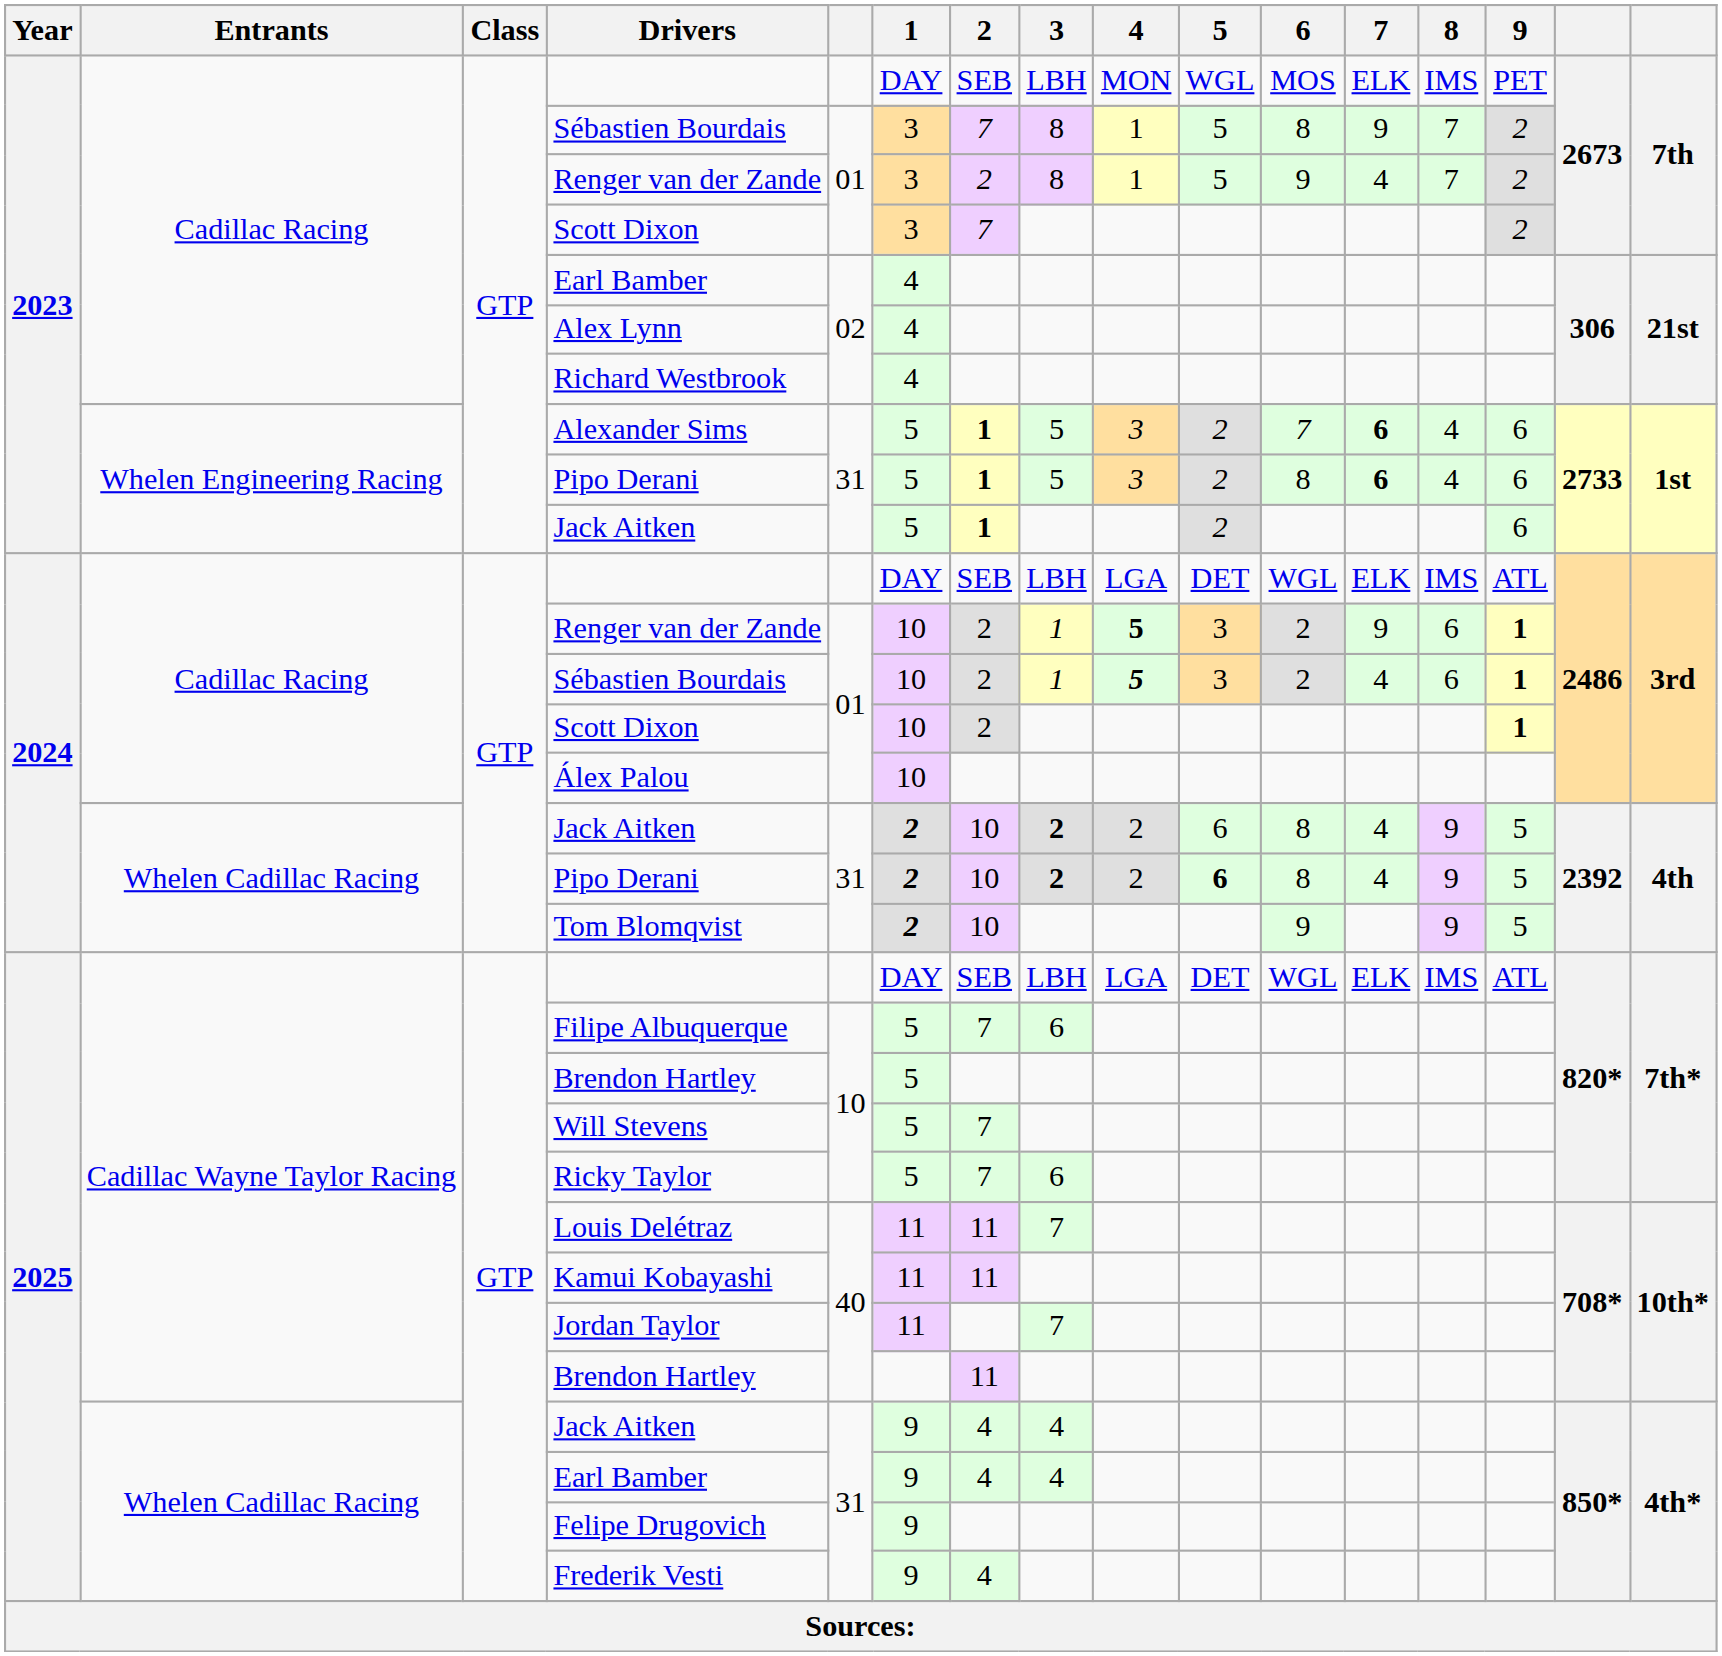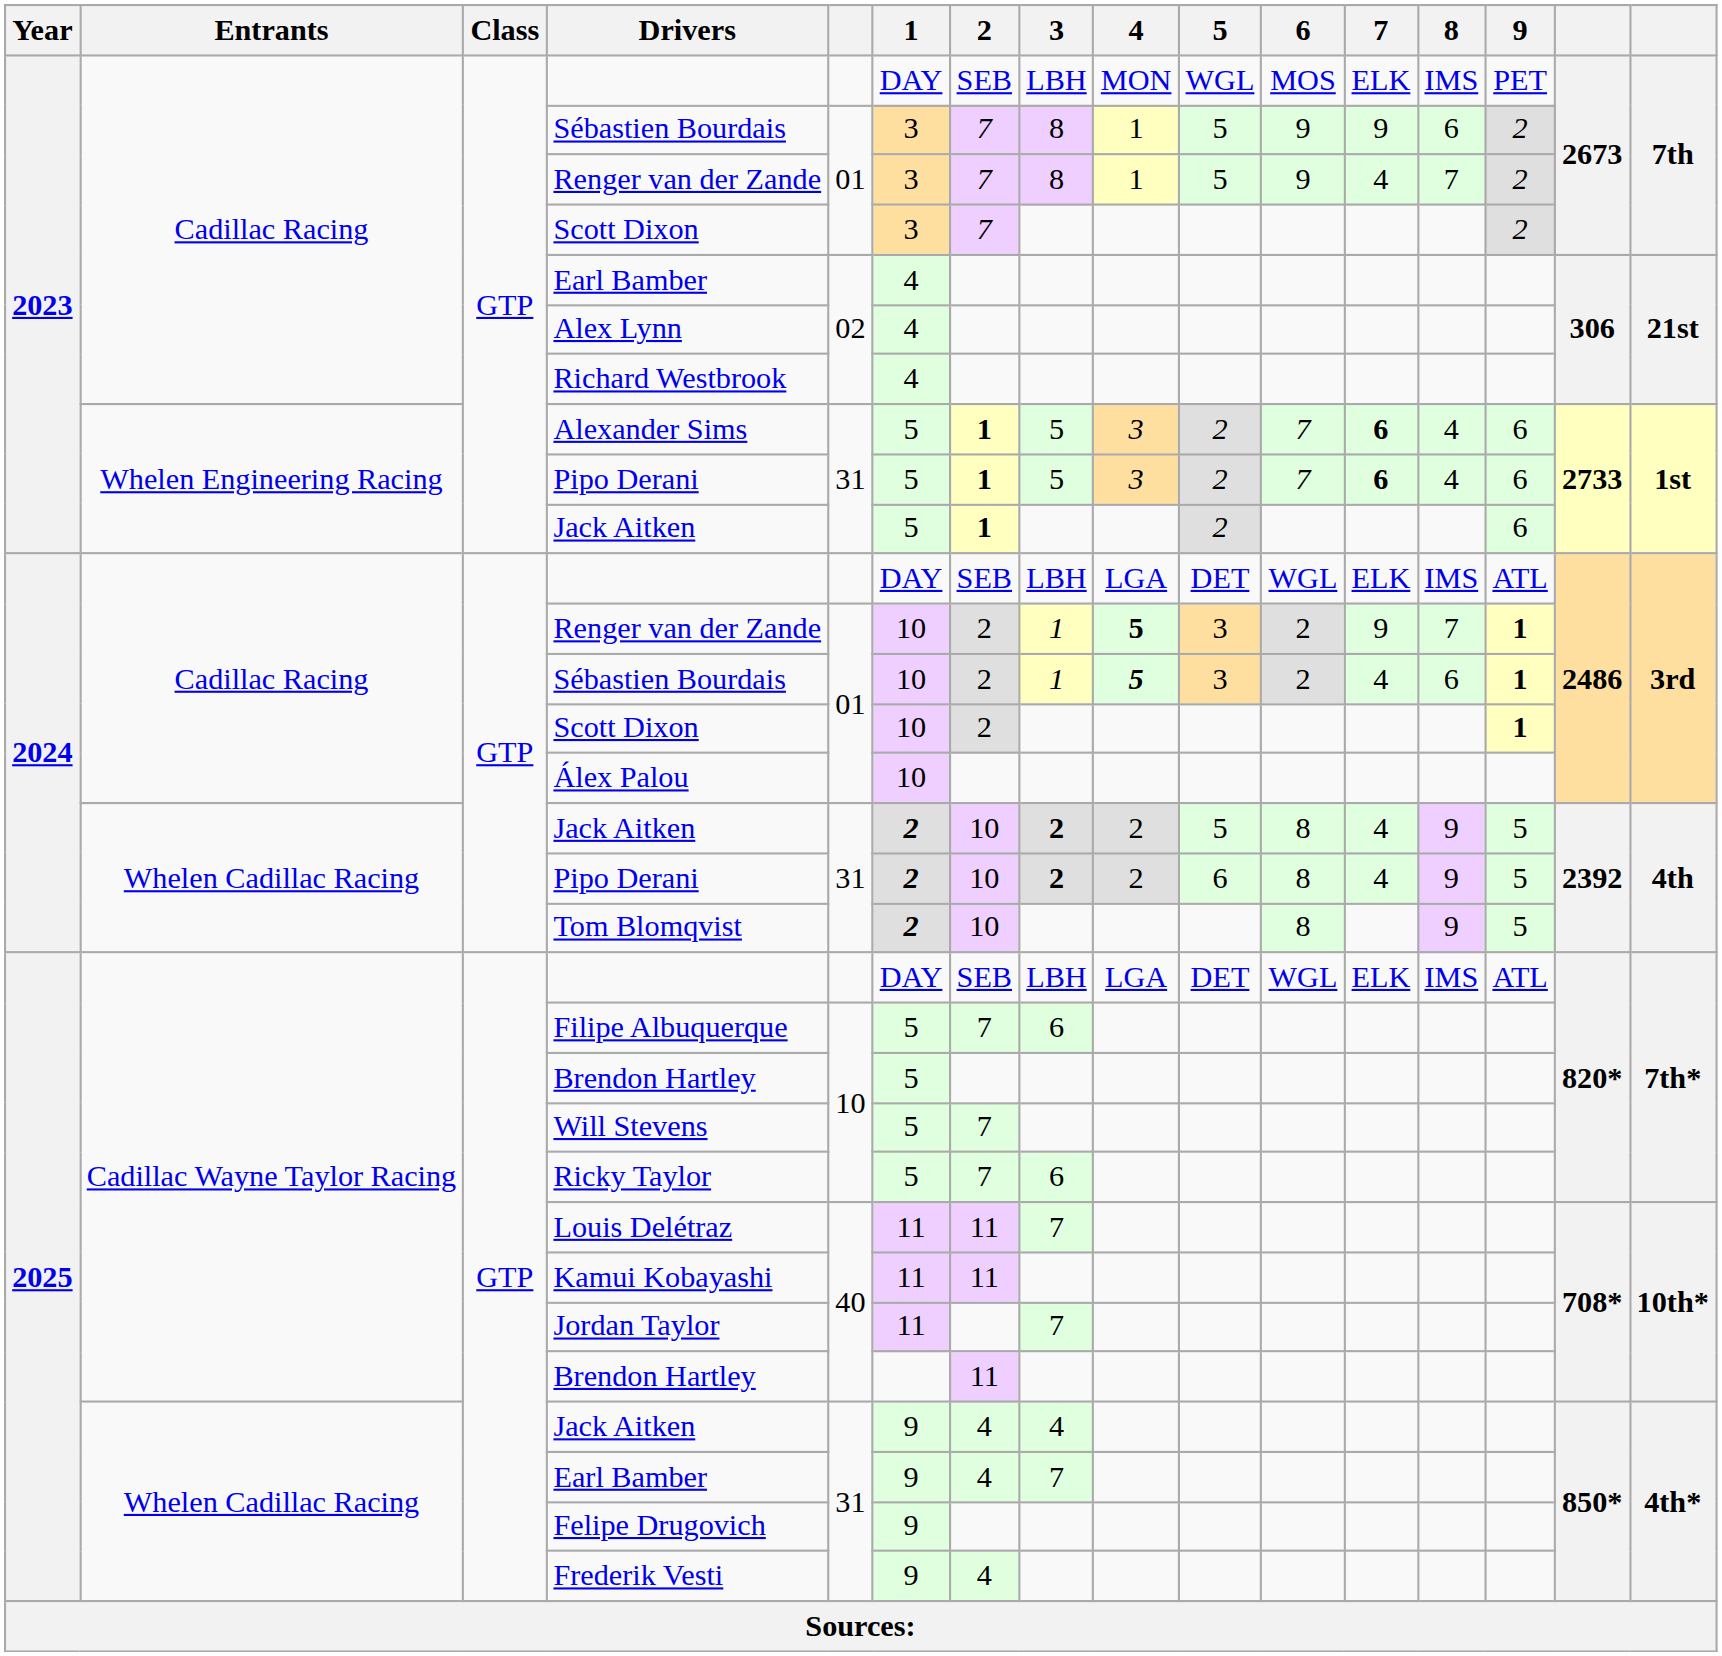(1303, 129) 8 -> (1303, 129) 9
(1451, 129) 7 -> (1451, 129) 6
(984, 179) 2 -> (984, 179) 7
(1303, 478) 8 -> (1303, 478) 7
(1451, 628) 6 -> (1451, 628) 7
(1220, 827) 6 -> (1220, 827) 5
(1220, 877) bold -> (1220, 877) normal
(1303, 927) 9 -> (1303, 927) 8
(1056, 1476) 4 -> (1056, 1476) 7
